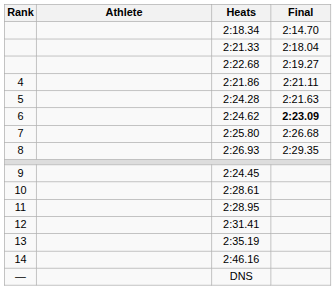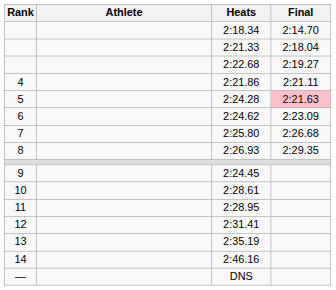(301, 99) no background -> (301, 99) pink background
(301, 116) bold -> (301, 116) normal
